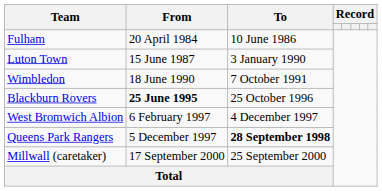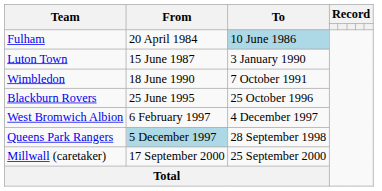(263, 39) no background -> (263, 39) lightblue background
(163, 98) bold -> (162, 98) normal
(173, 137) no background -> (173, 137) lightblue background
(280, 137) bold -> (278, 137) normal
